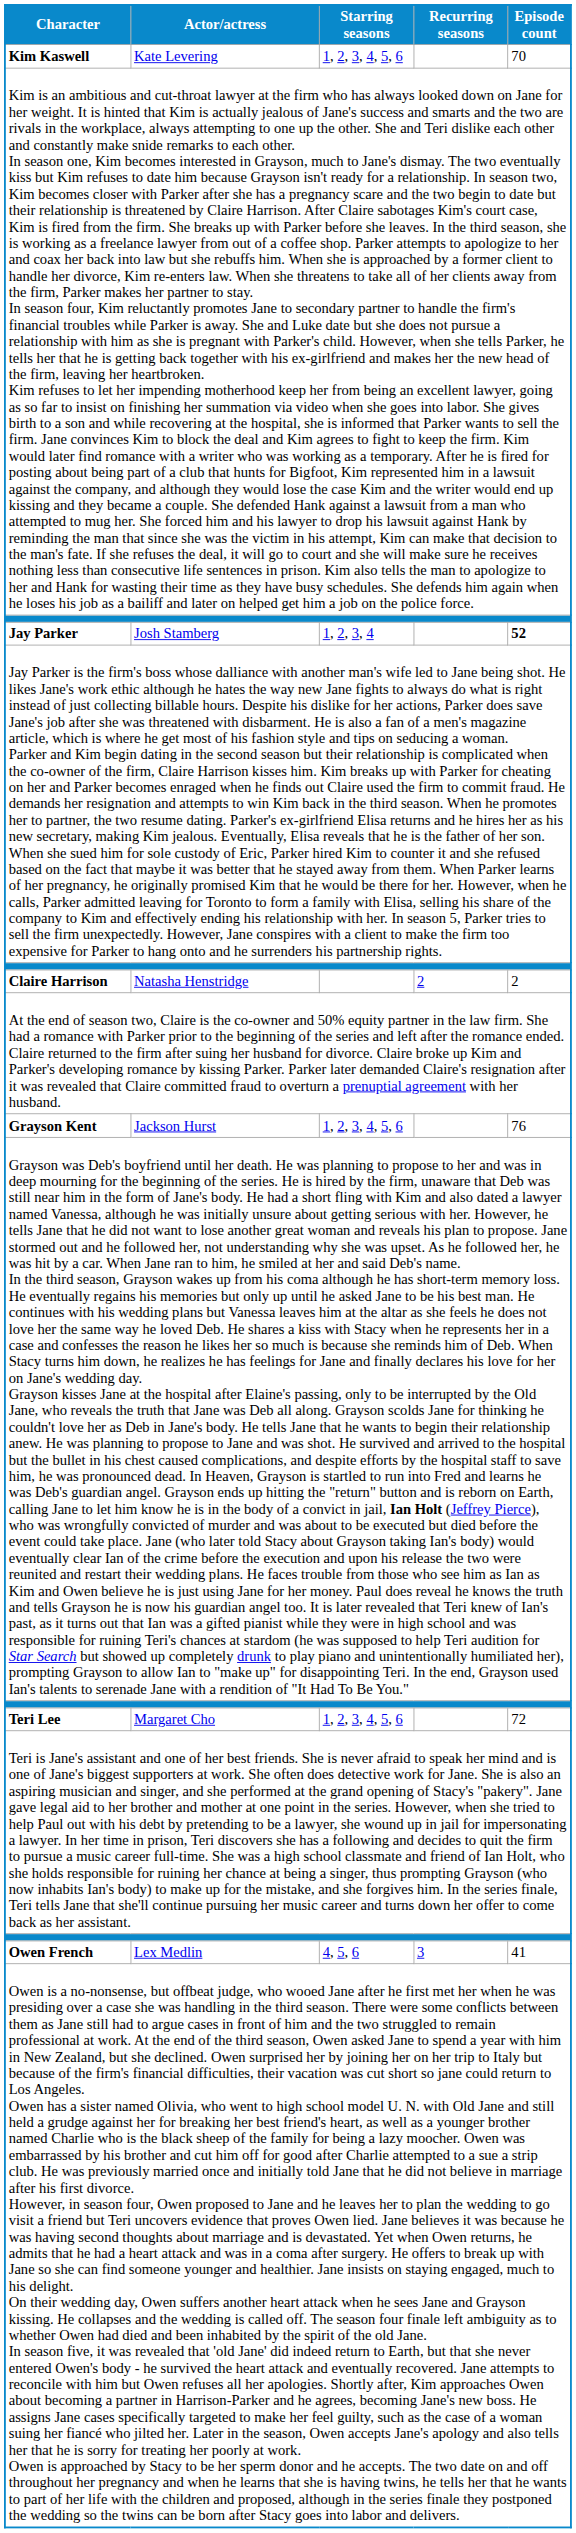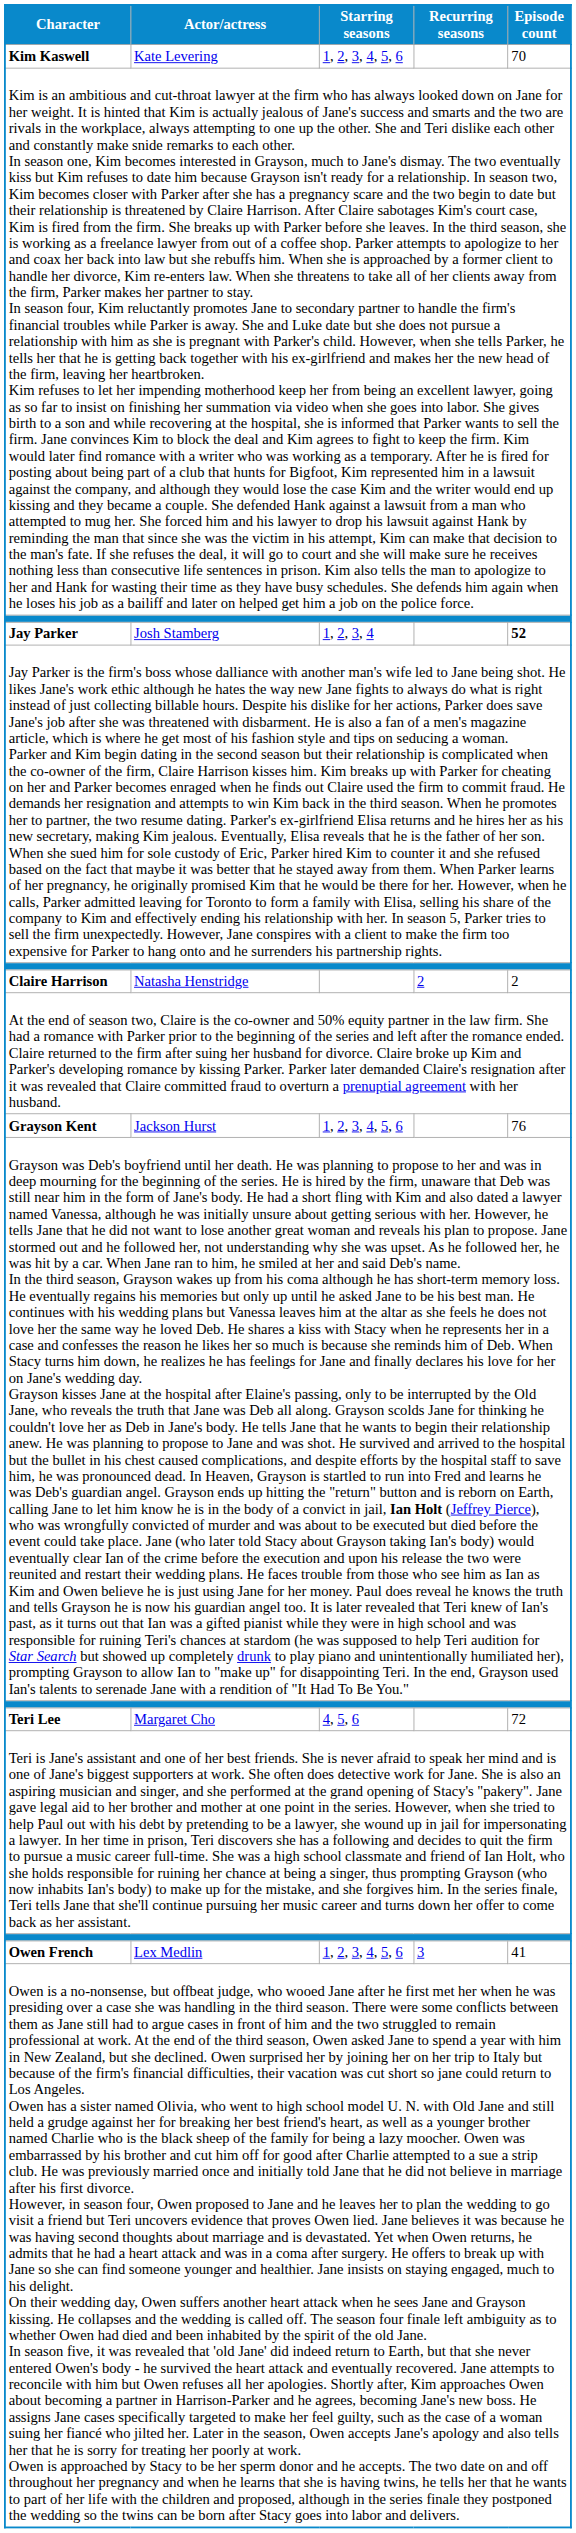(363, 1719) 1, 2, 3, 4, 5, 6 -> (341, 1719) 4, 5, 6
(341, 1952) 4, 5, 6 -> (363, 1952) 1, 2, 3, 4, 5, 6
